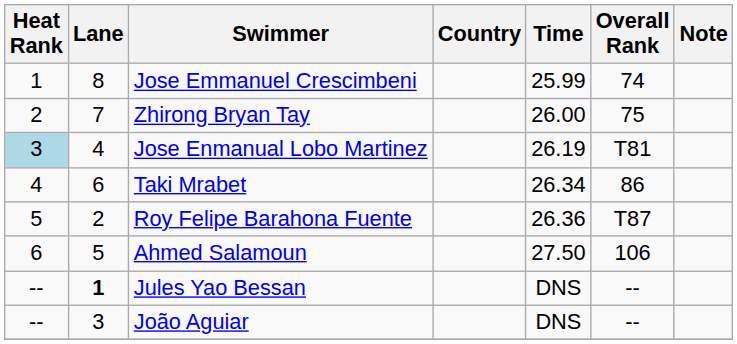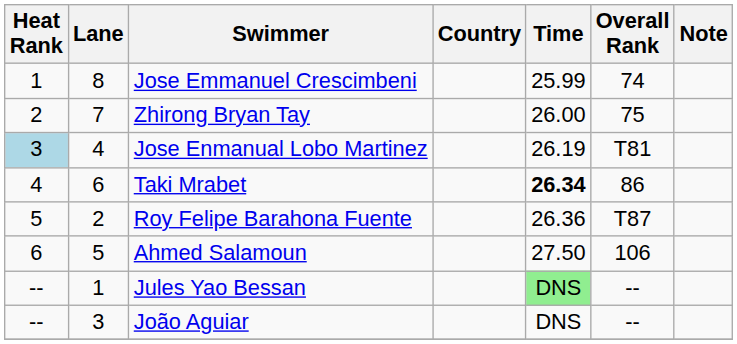(558, 184) normal -> (558, 184) bold
(98, 287) bold -> (98, 287) normal
(558, 287) no background -> (558, 287) lightgreen background
